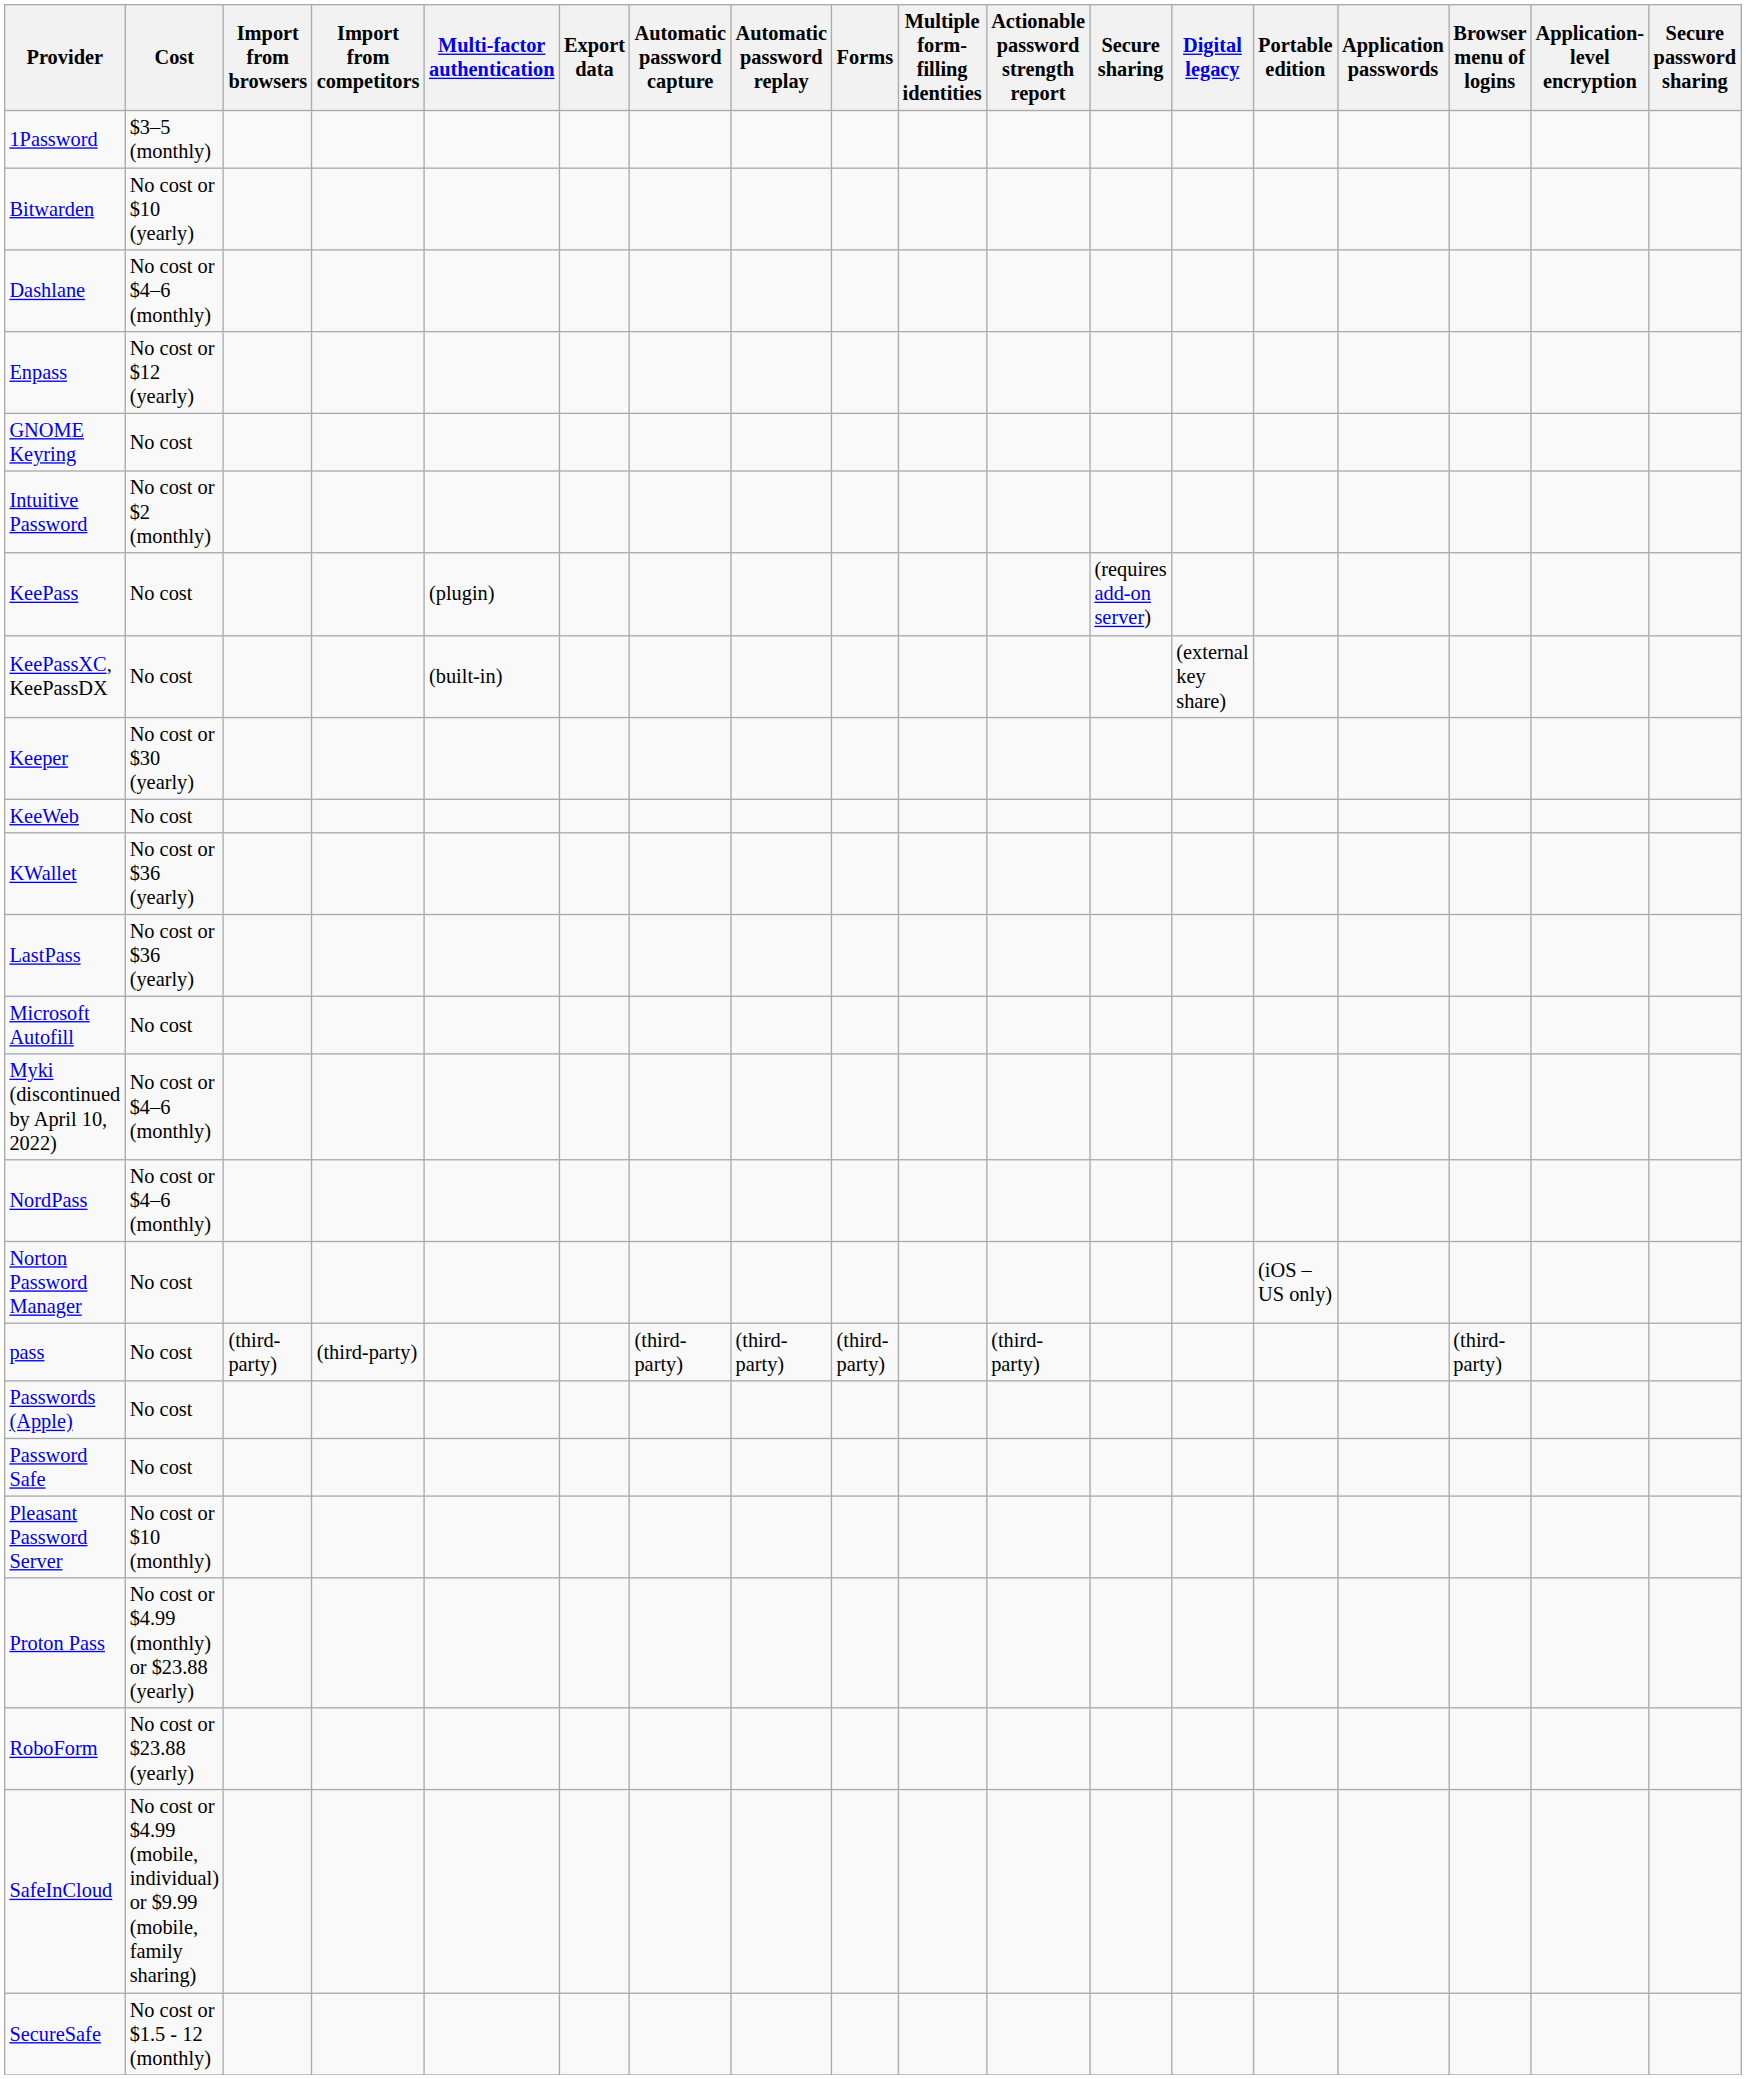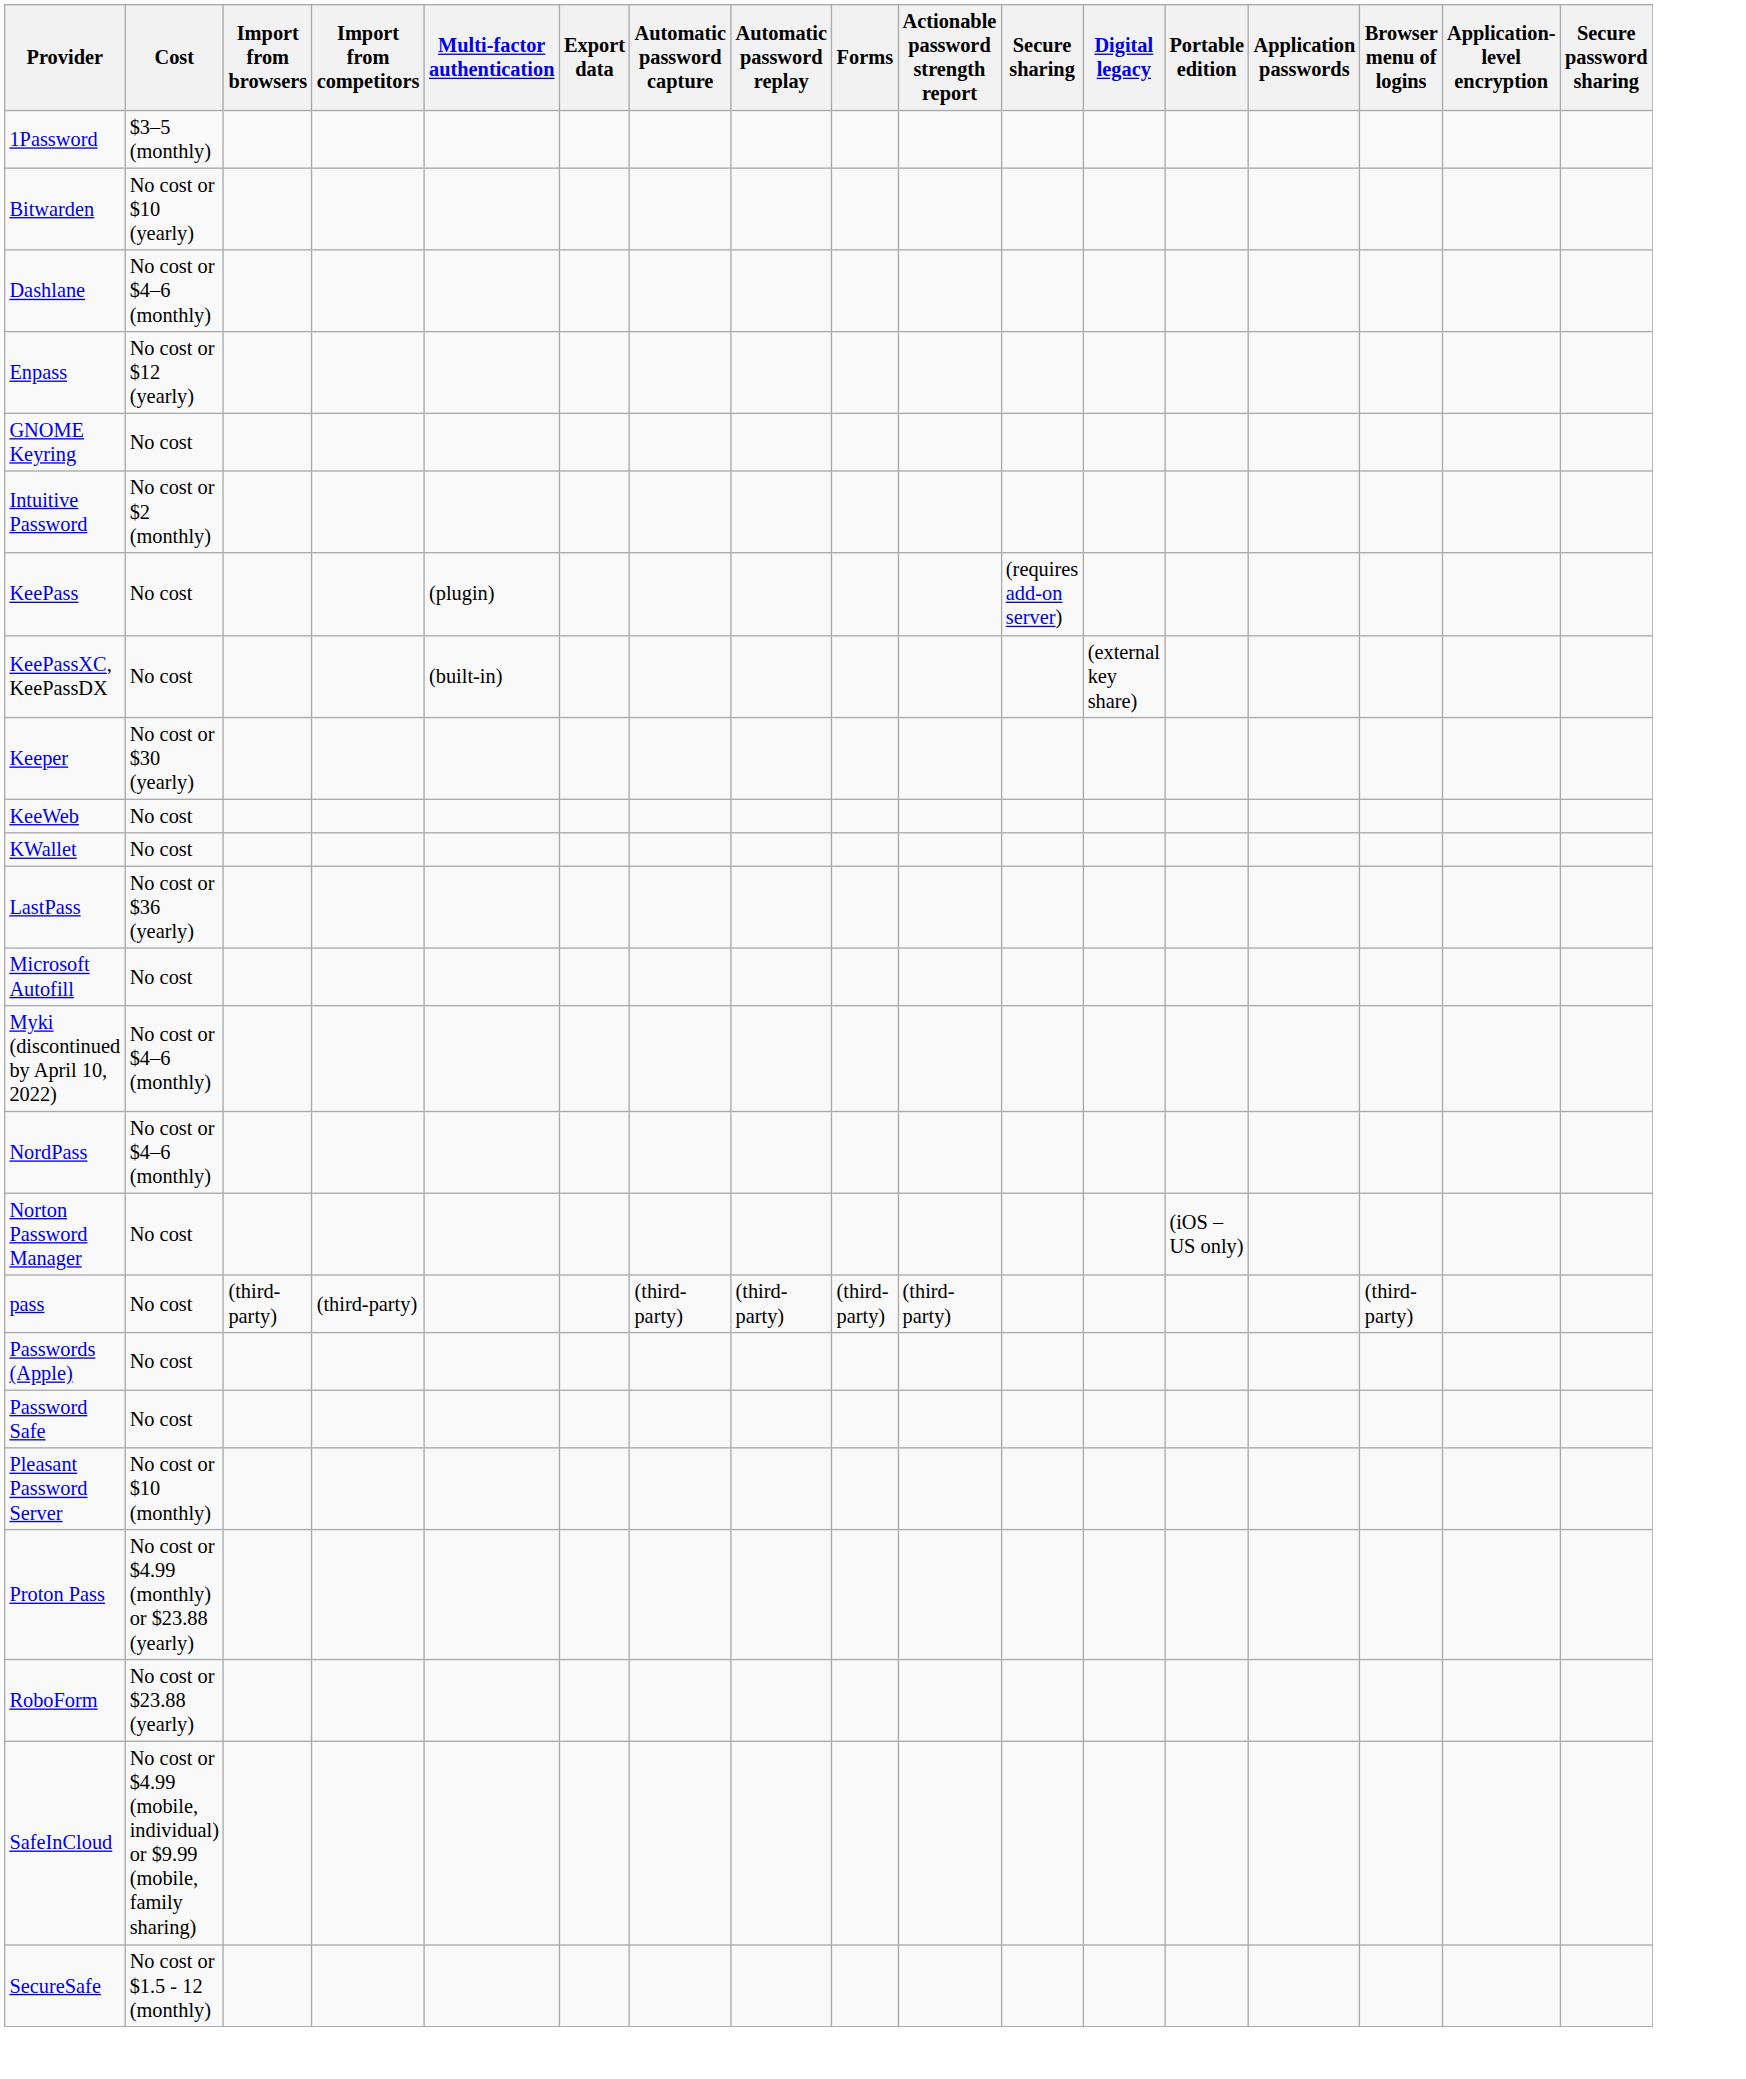- column: (942, 57)
(172, 873) No cost or $36 (yearly) -> (161, 849) No cost
